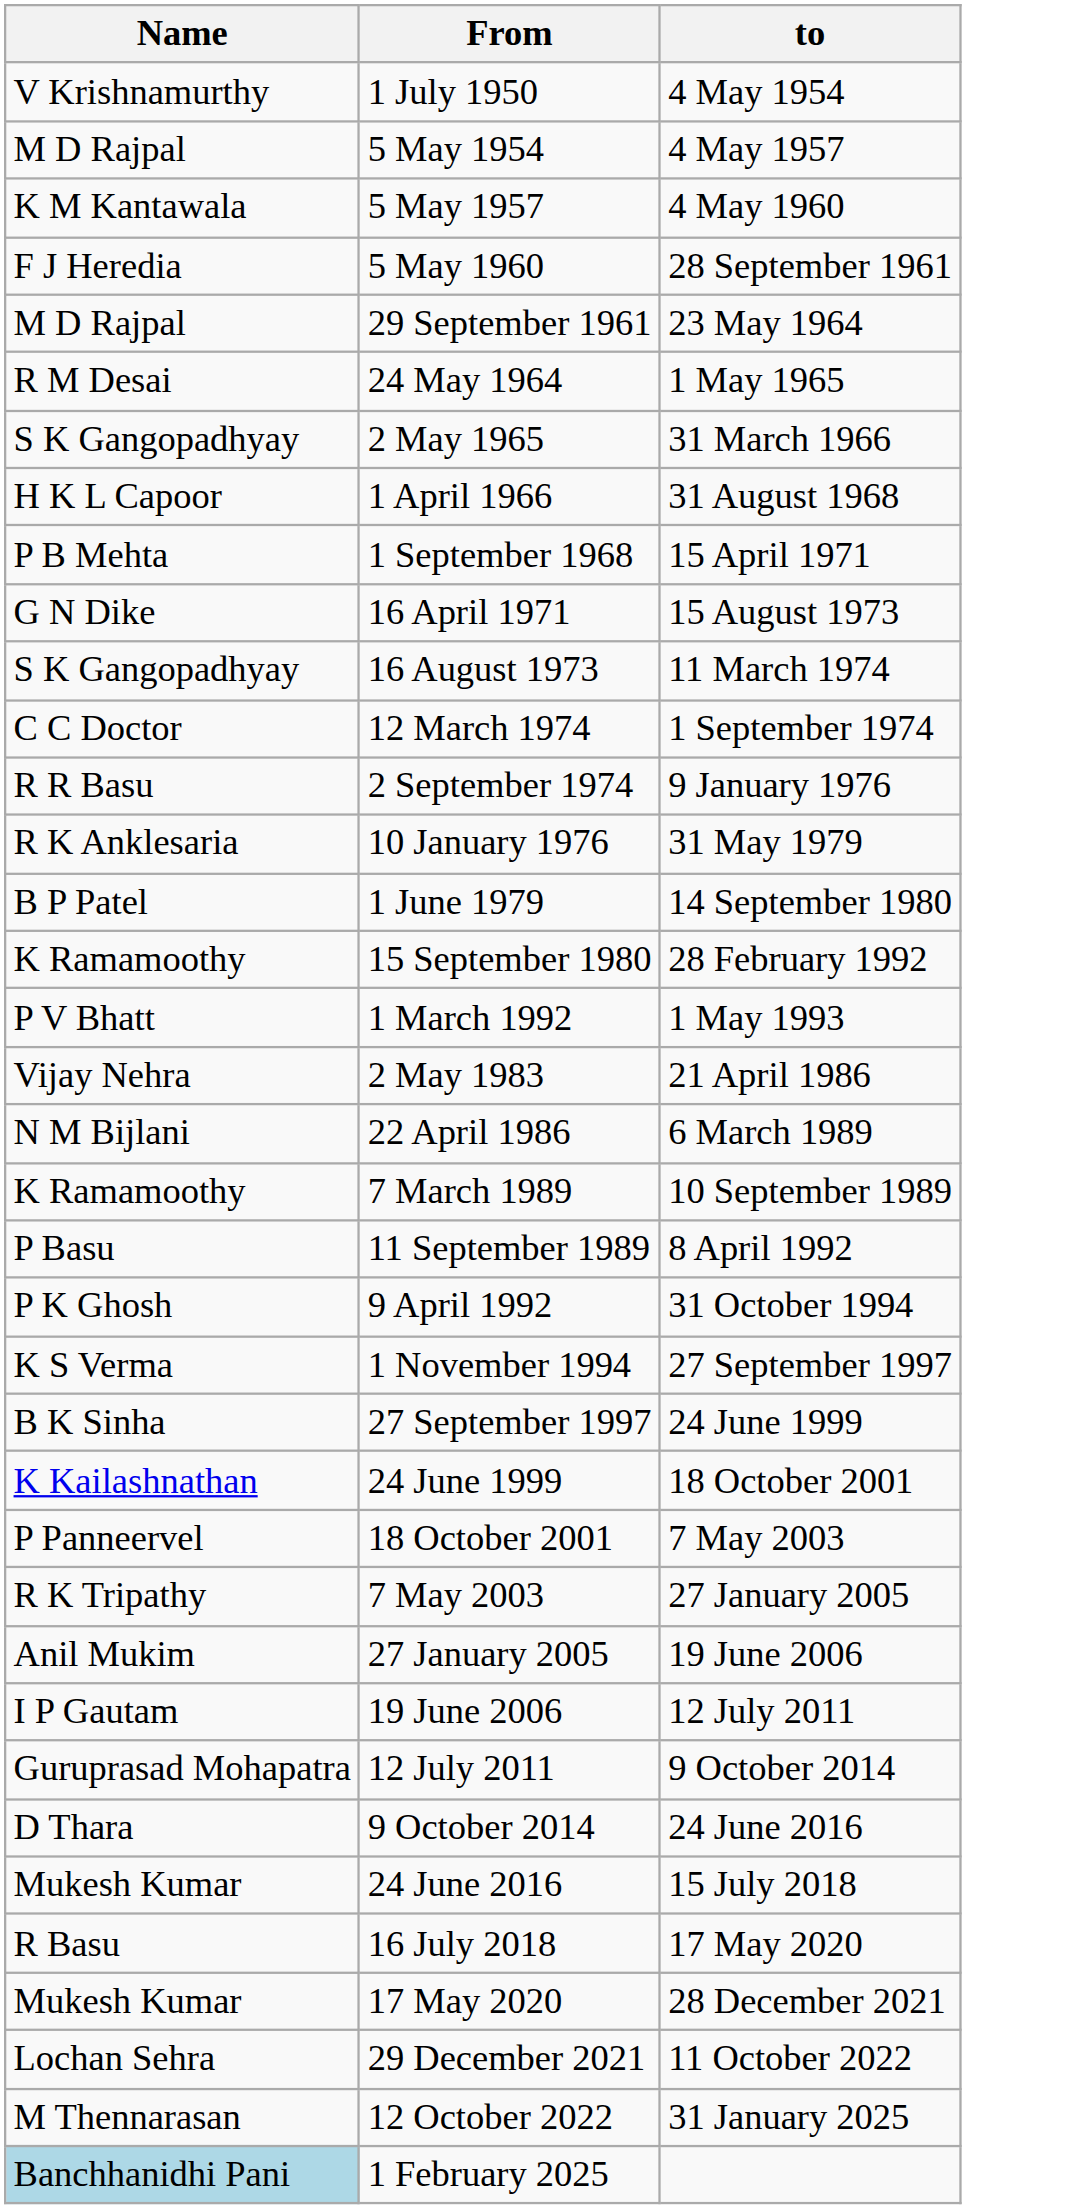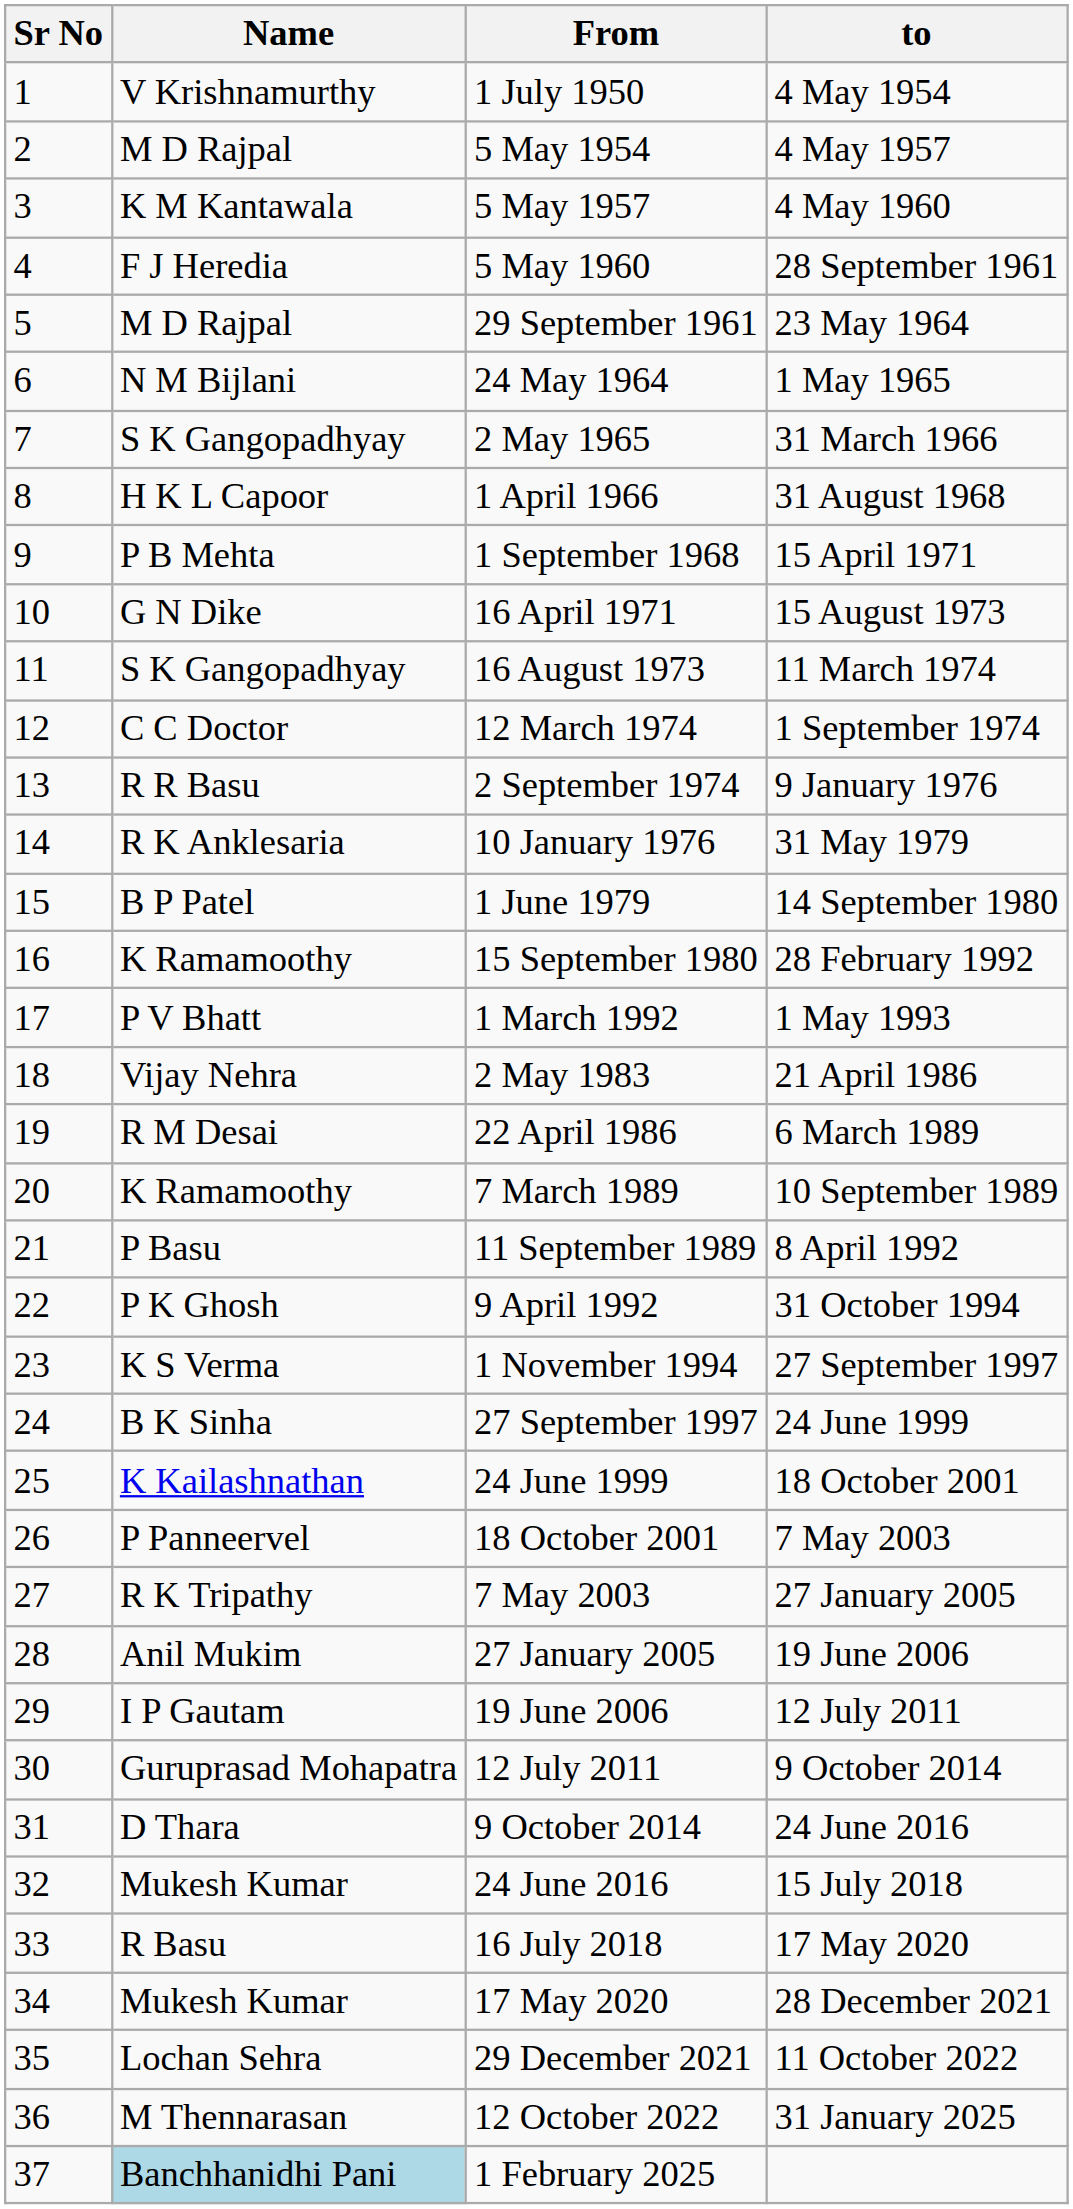+ column: (58, 33)
(93, 380) R M Desai -> (208, 380) N M Bijlani
(102, 1132) N M Bijlani -> (199, 1132) R M Desai
